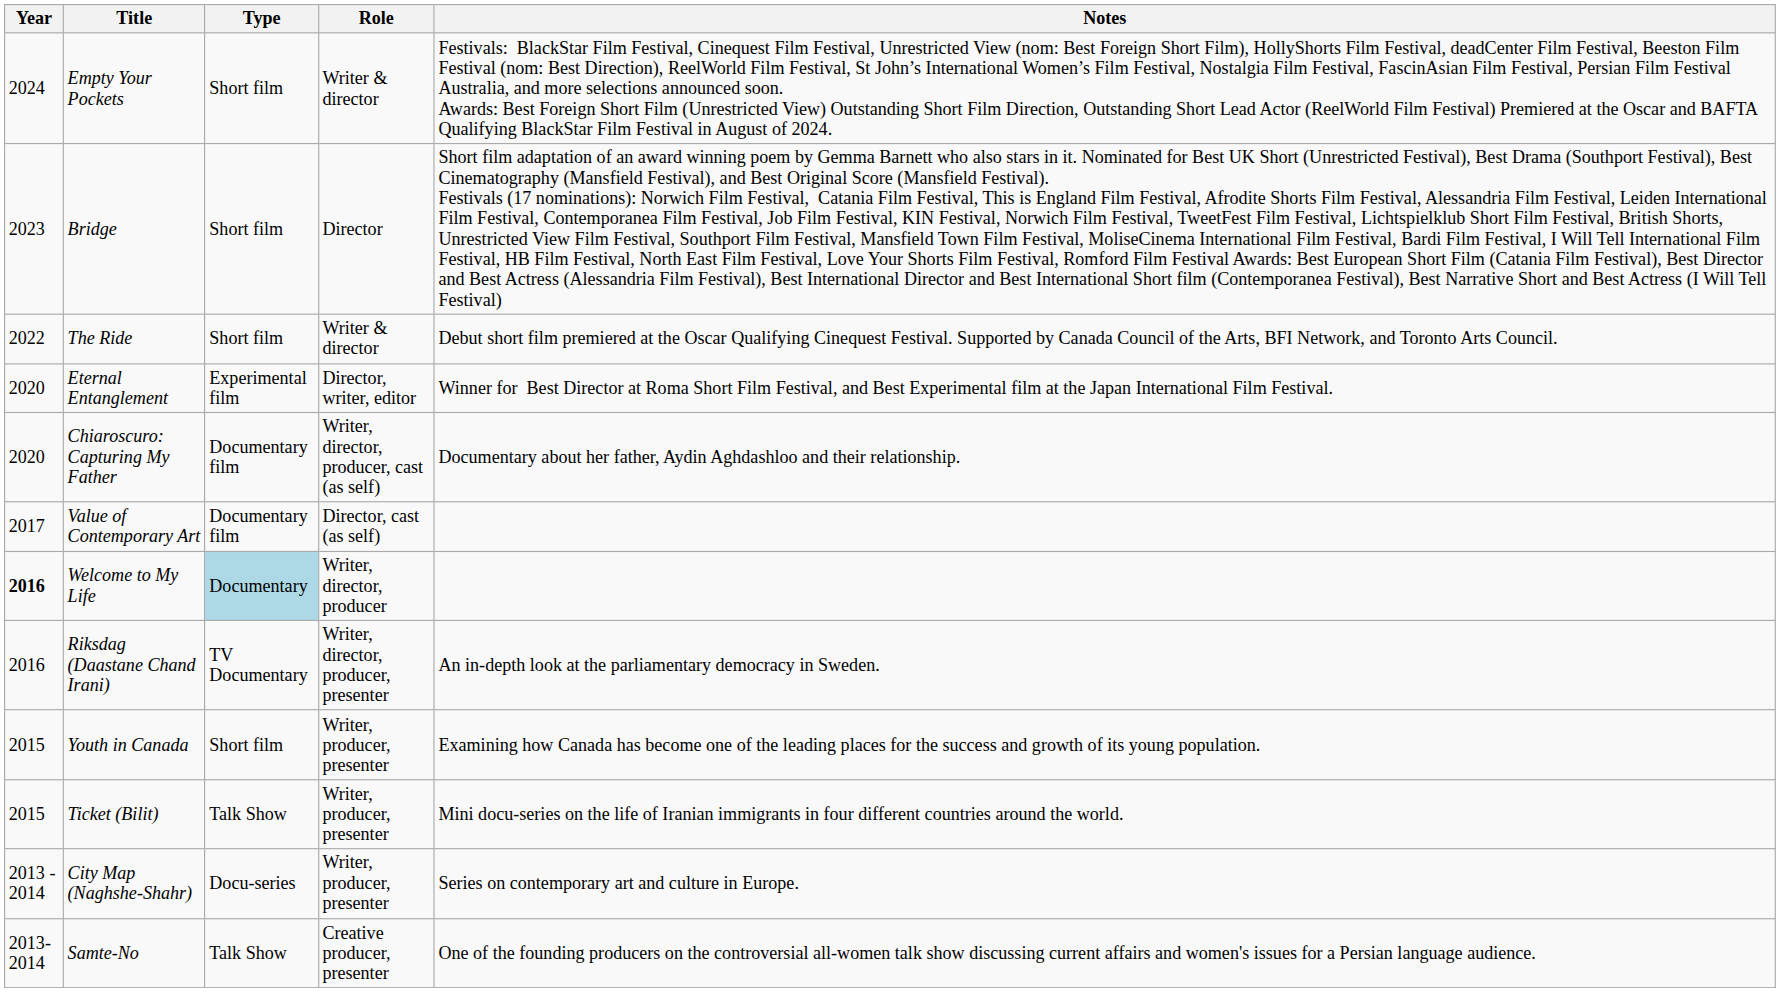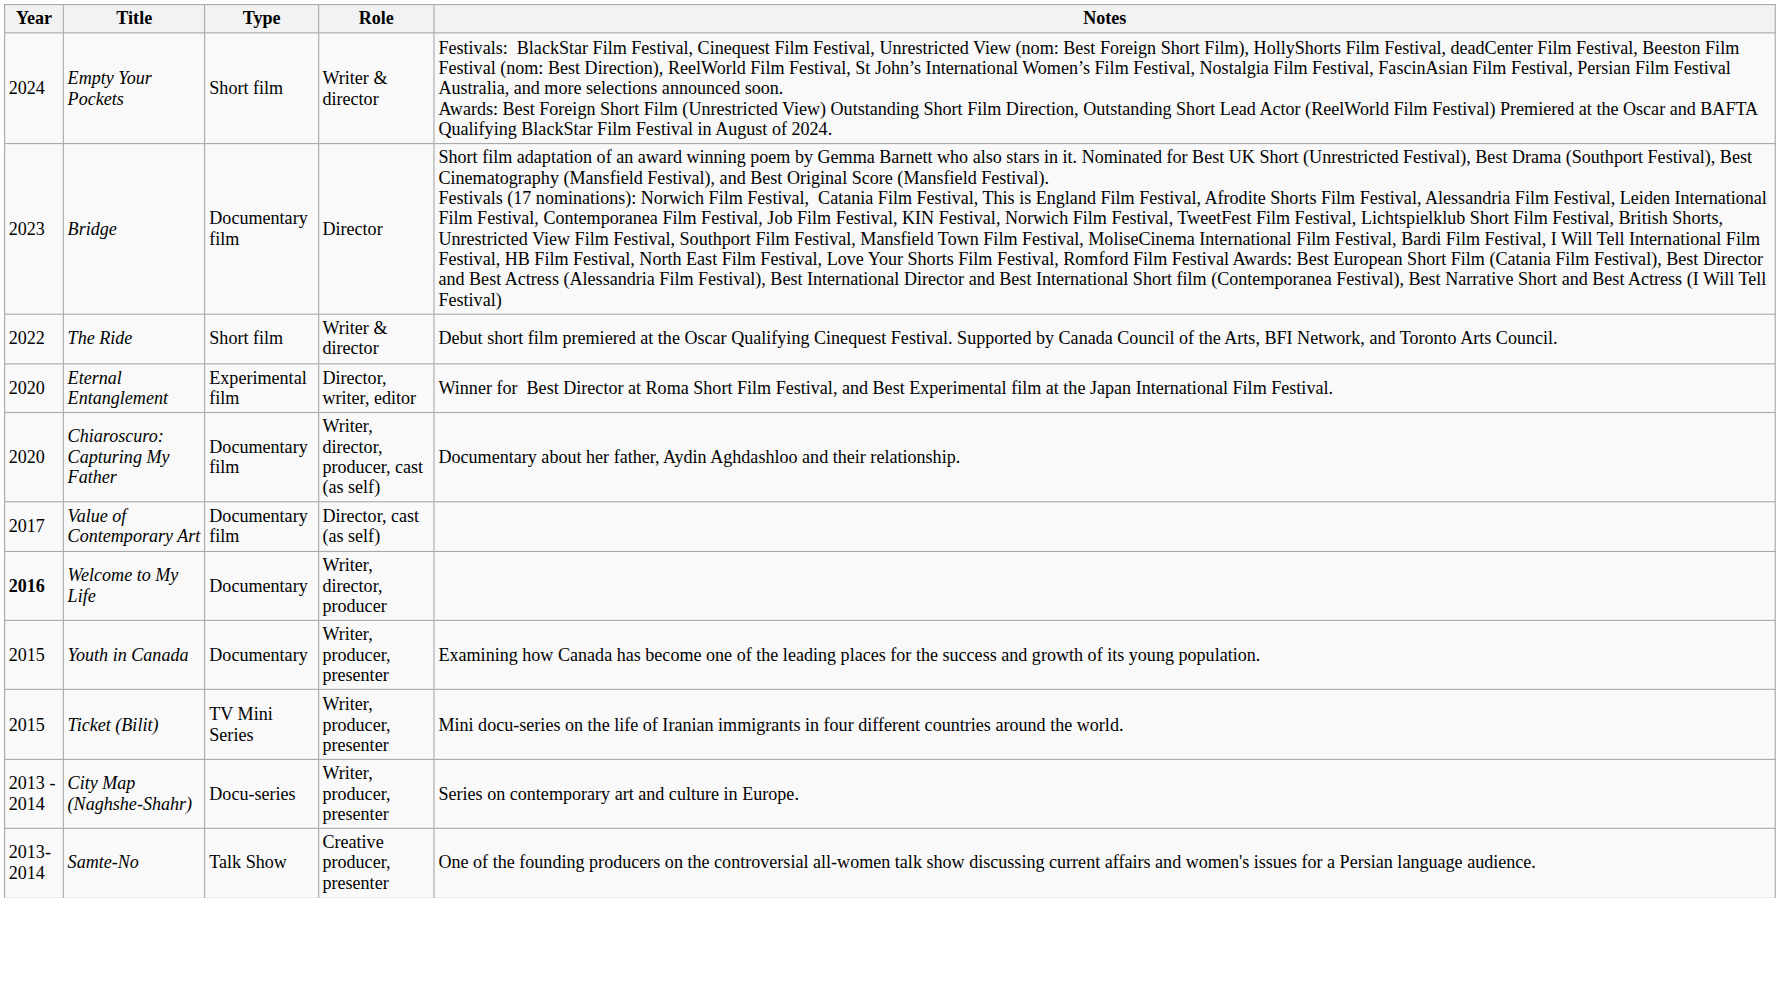(246, 228) Short film -> (258, 228) Documentary film
(258, 585) lightblue background -> (258, 585) no background
- row: (132, 665)
(246, 744) Short film -> (258, 655) Documentary
(248, 814) Talk Show -> (241, 724) TV Mini Series
